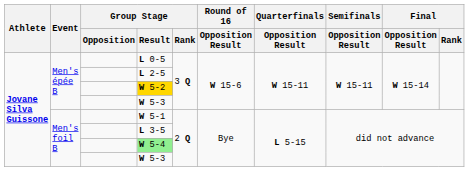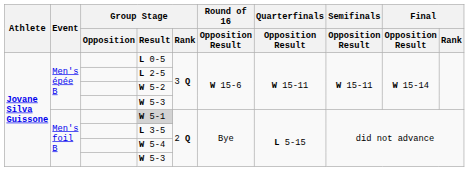(152, 88) gold background -> (152, 88) no background
(152, 117) no background -> (152, 117) lightgrey background
(152, 145) lightgreen background -> (152, 145) no background
